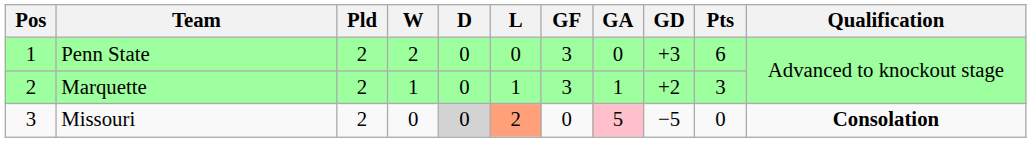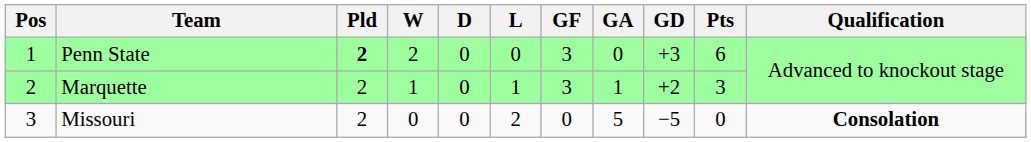(362, 53) normal -> (362, 53) bold
(464, 119) lightgrey background -> (464, 119) no background
(516, 119) lightsalmon background -> (516, 119) no background
(618, 119) pink background -> (618, 119) no background
